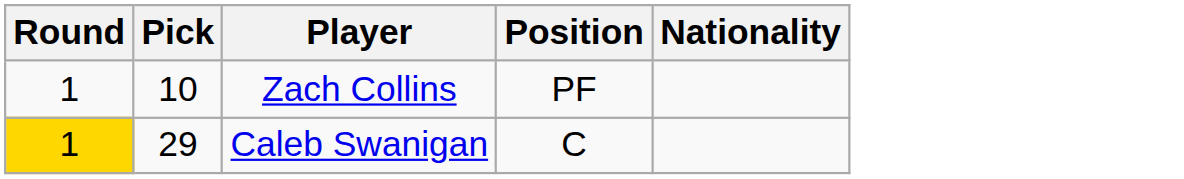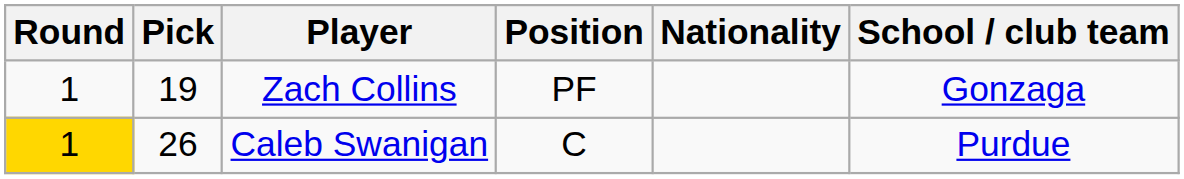+ column: (1013, 32)
(178, 88) 10 -> (178, 88) 19
(178, 144) 29 -> (178, 144) 26
